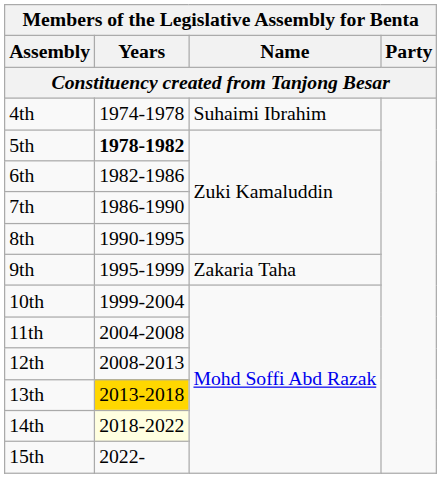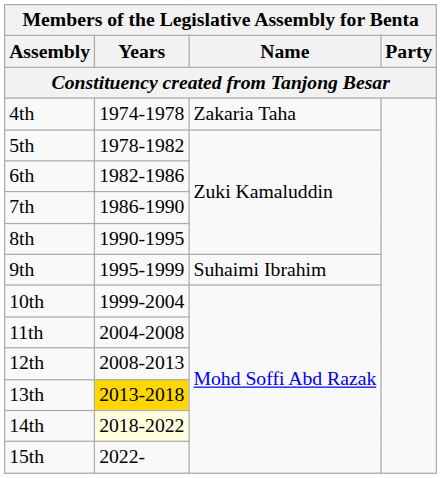(260, 113) Suhaimi Ibrahim -> (245, 113) Zakaria Taha
(142, 144) bold -> (142, 144) normal
(245, 269) Zakaria Taha -> (260, 269) Suhaimi Ibrahim
